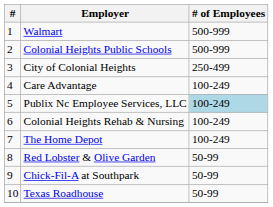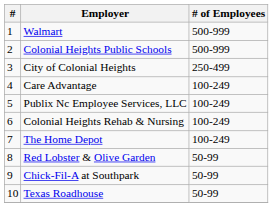(211, 103) lightblue background -> (211, 103) no background
